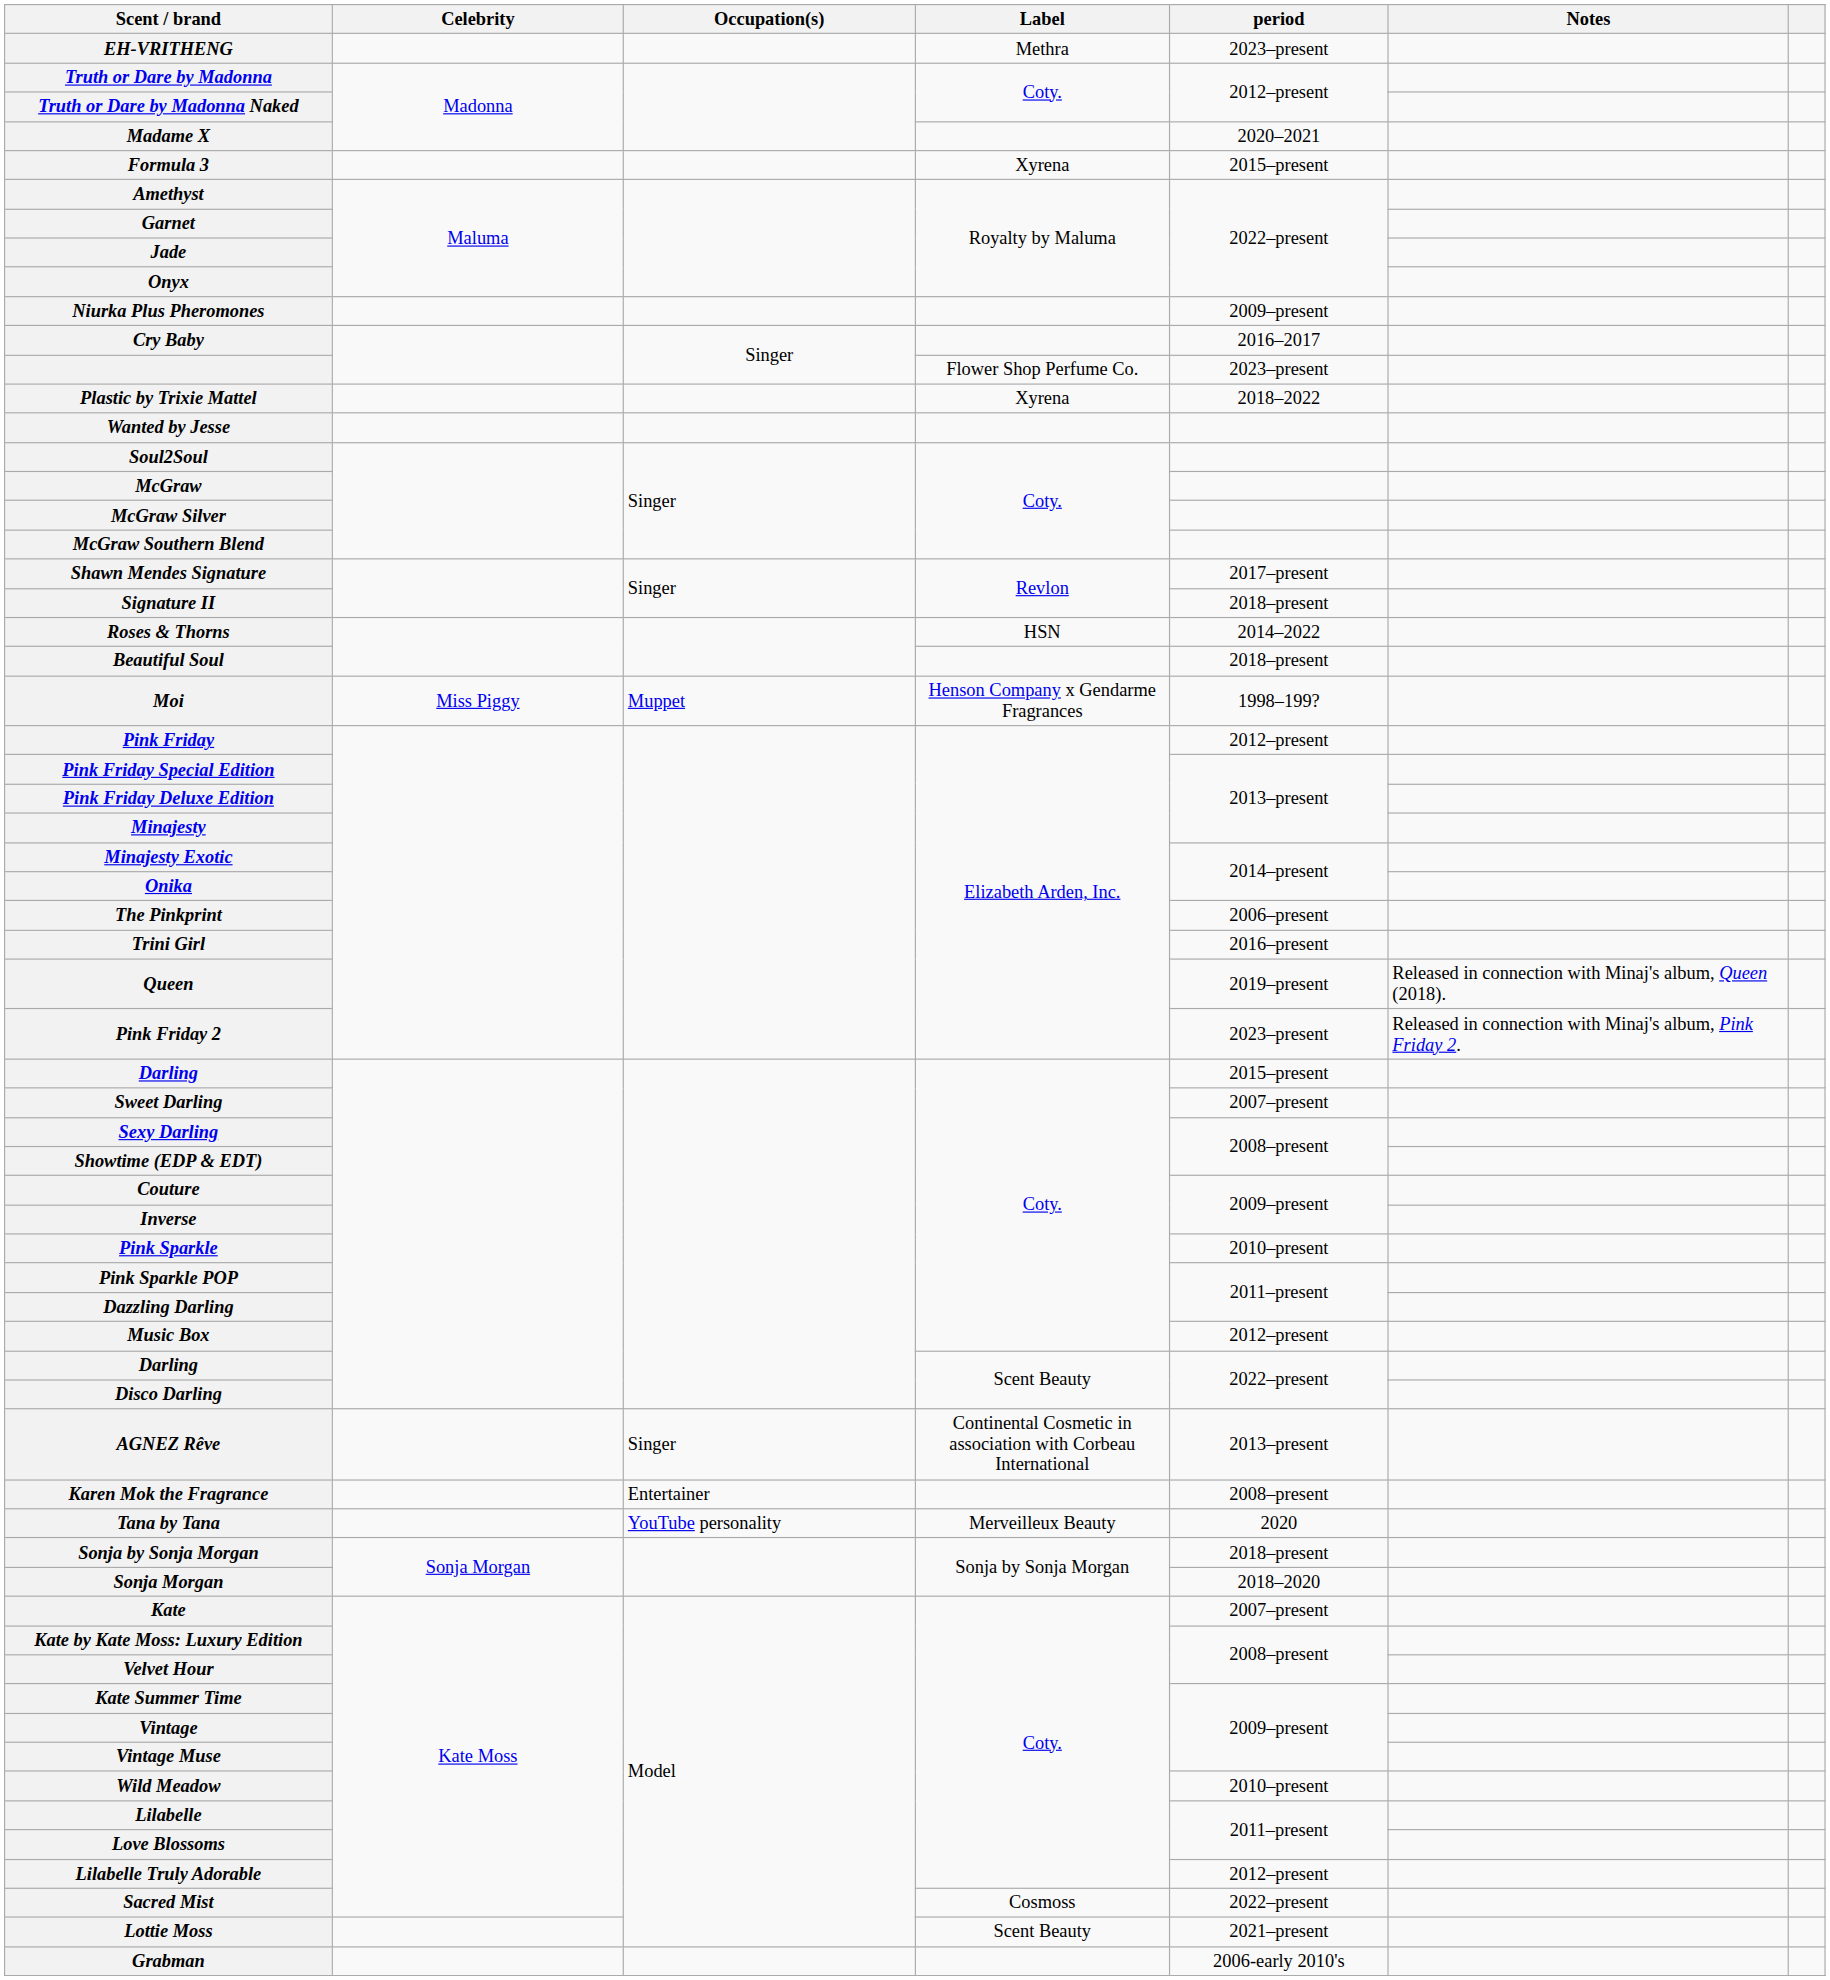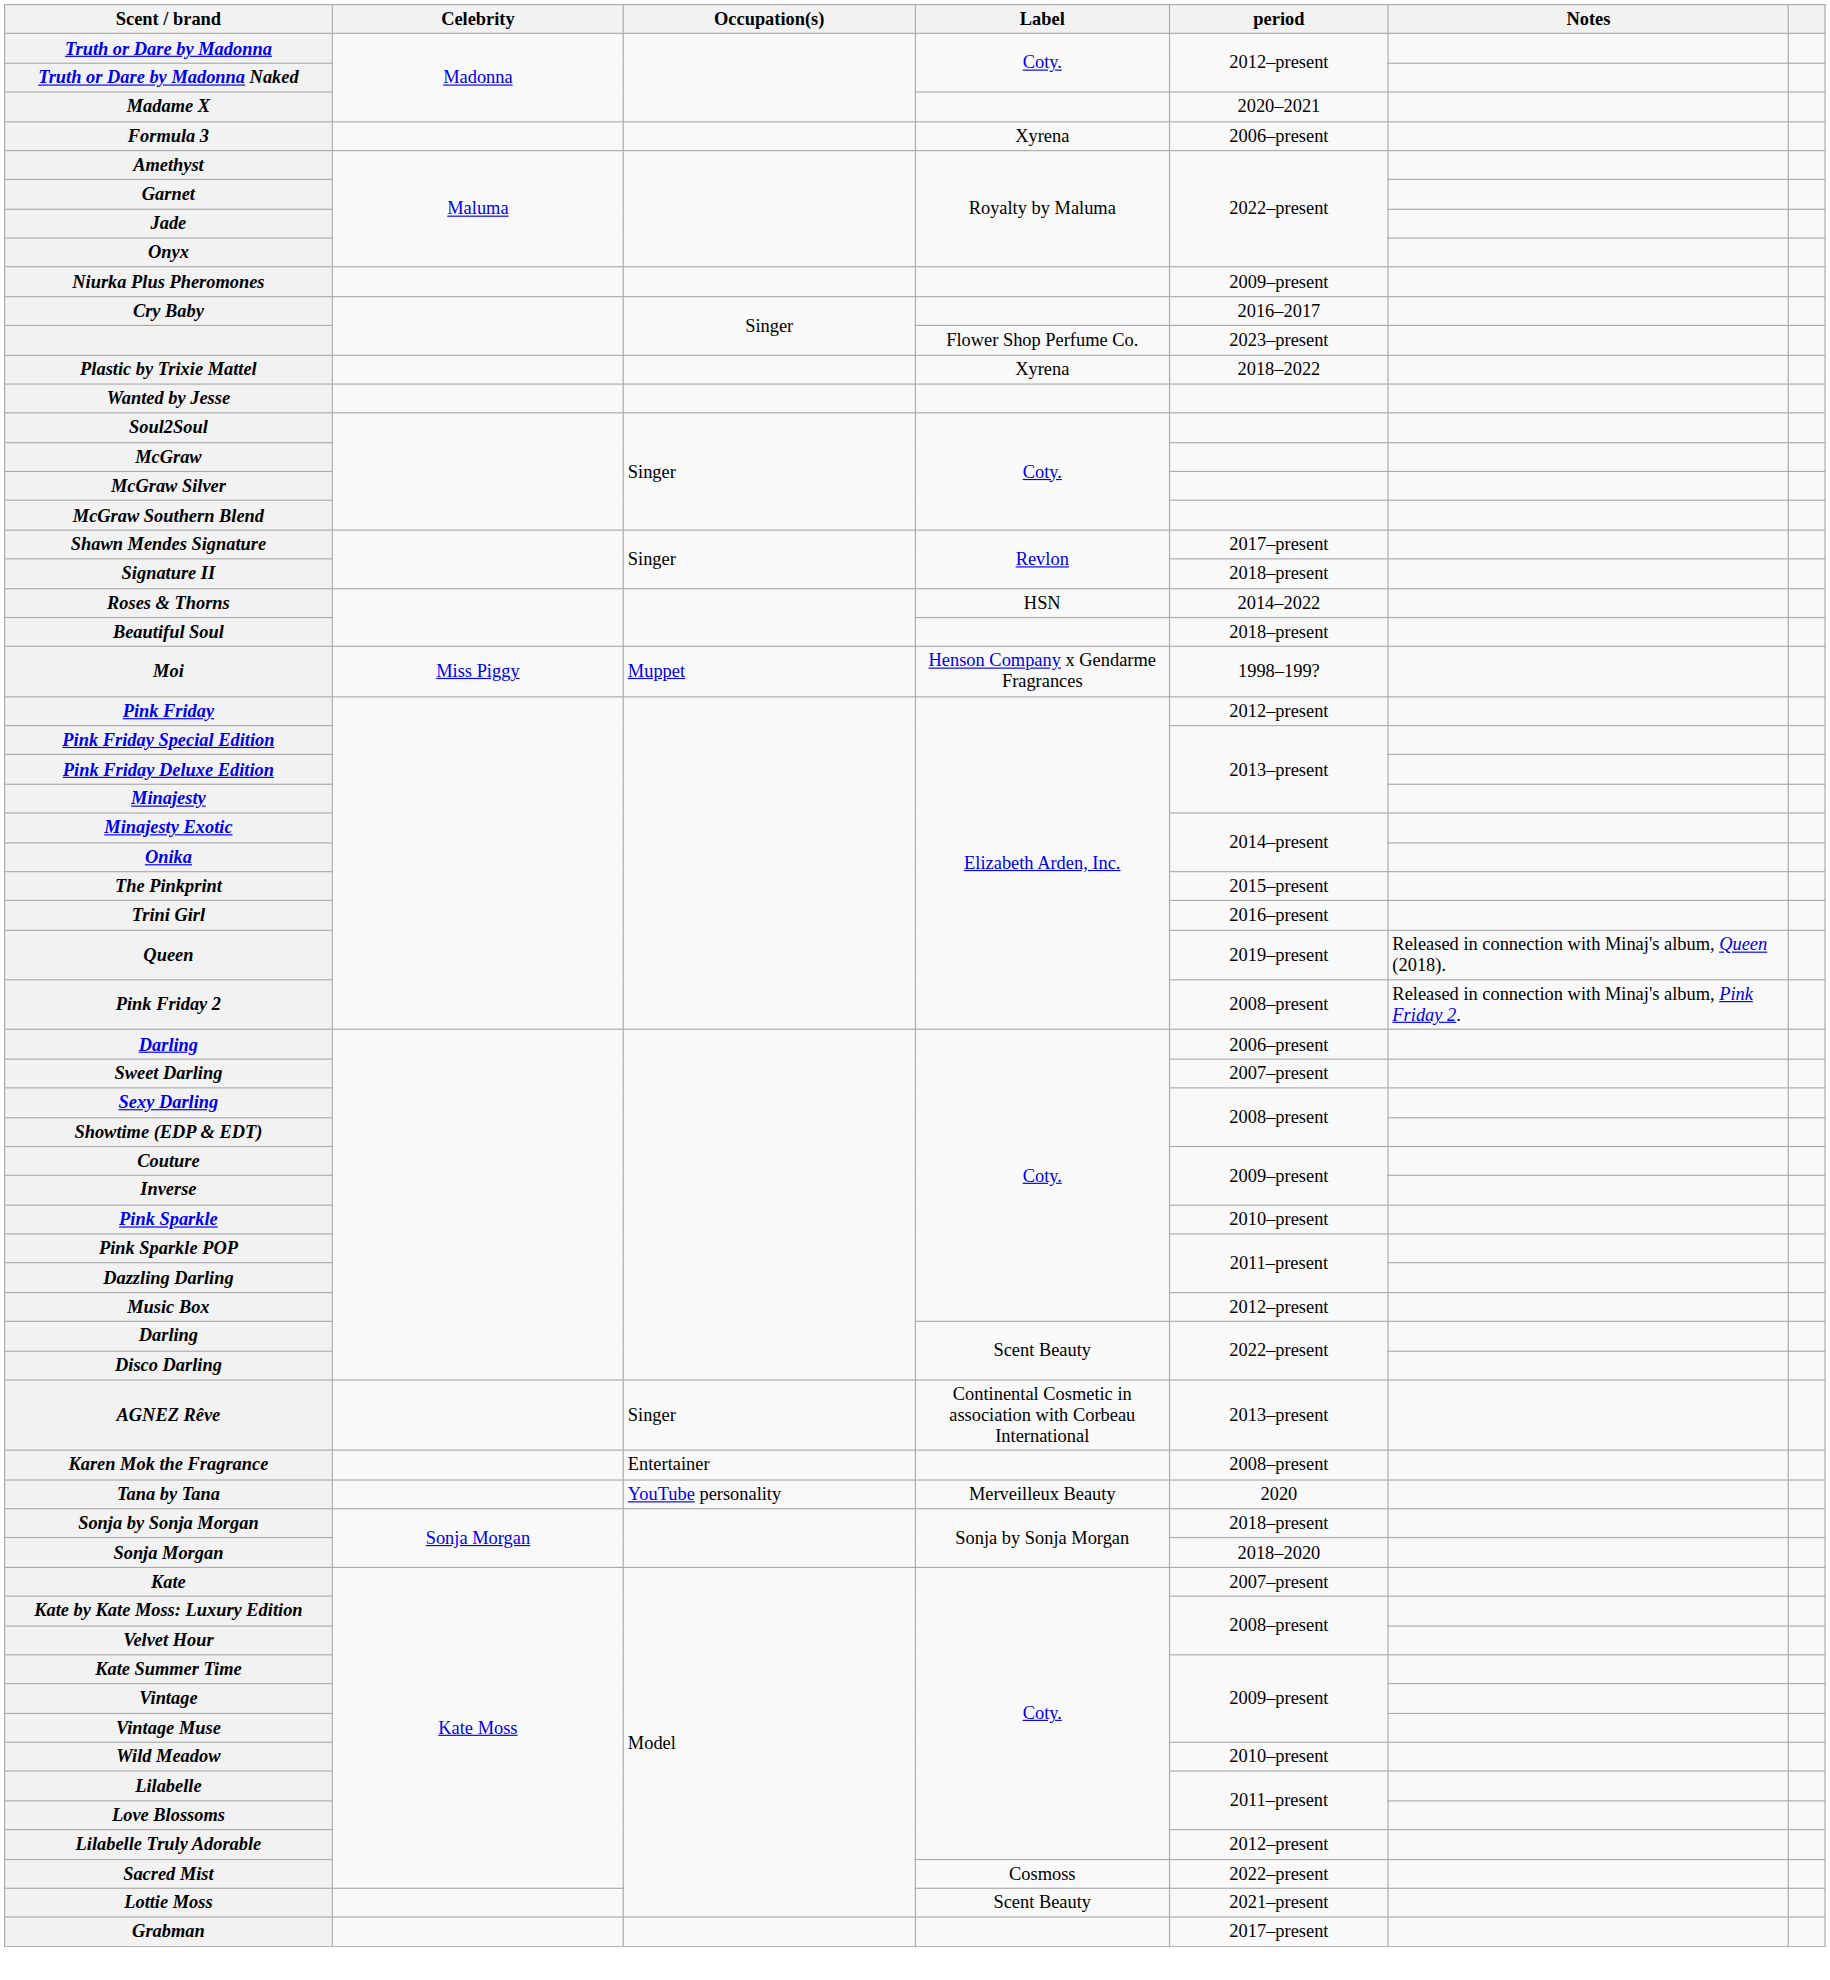- row: (168, 48)
(1279, 164) 2015–present -> (1279, 135) 2006–present
(1279, 915) 2006–present -> (1279, 886) 2015–present
(1279, 1033) 2023–present -> (1279, 1004) 2008–present
(1279, 1073) 2015–present -> (1279, 1044) 2006–present
(1279, 1961) 2006-early 2010's -> (1279, 1931) 2017–present
